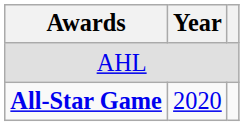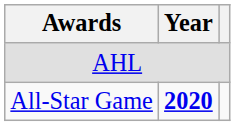(86, 100) bold -> (82, 100) normal
(197, 100) normal -> (188, 100) bold
